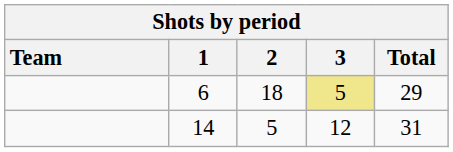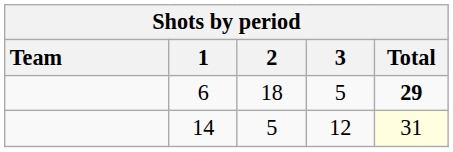(340, 92) khaki background -> (340, 92) no background
(411, 92) normal -> (411, 92) bold
(411, 127) no background -> (411, 127) lightyellow background
